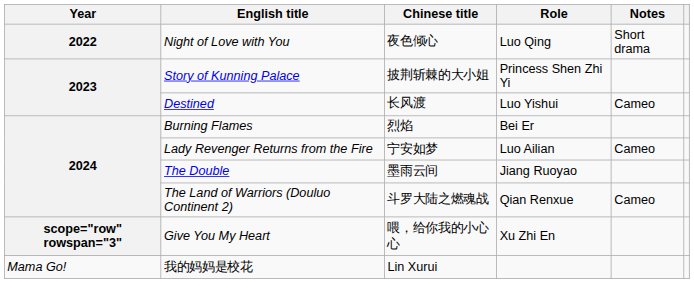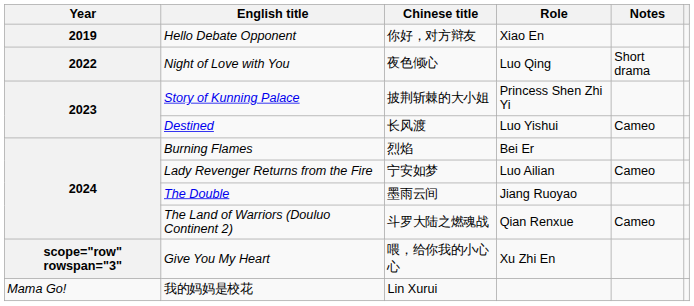+ row: (230, 35)
